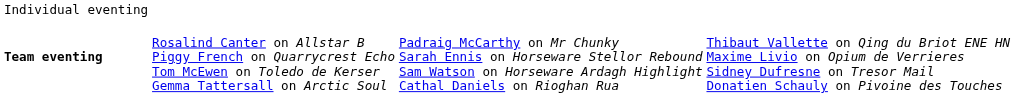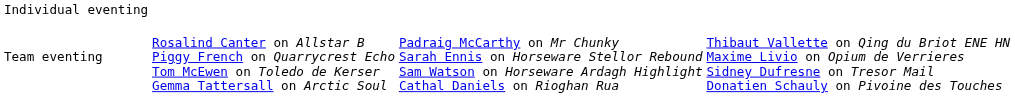(53, 57) bold -> (53, 57) normal
